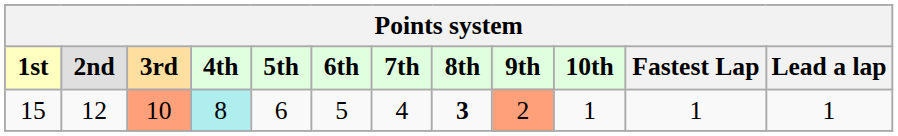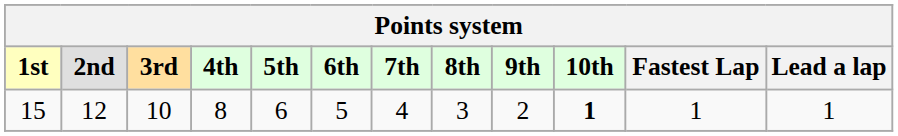(159, 109) lightsalmon background -> (159, 109) no background
(221, 109) paleturquoise background -> (221, 109) no background
(462, 109) bold -> (462, 109) normal
(523, 109) lightsalmon background -> (523, 109) no background
(590, 109) normal -> (590, 109) bold
